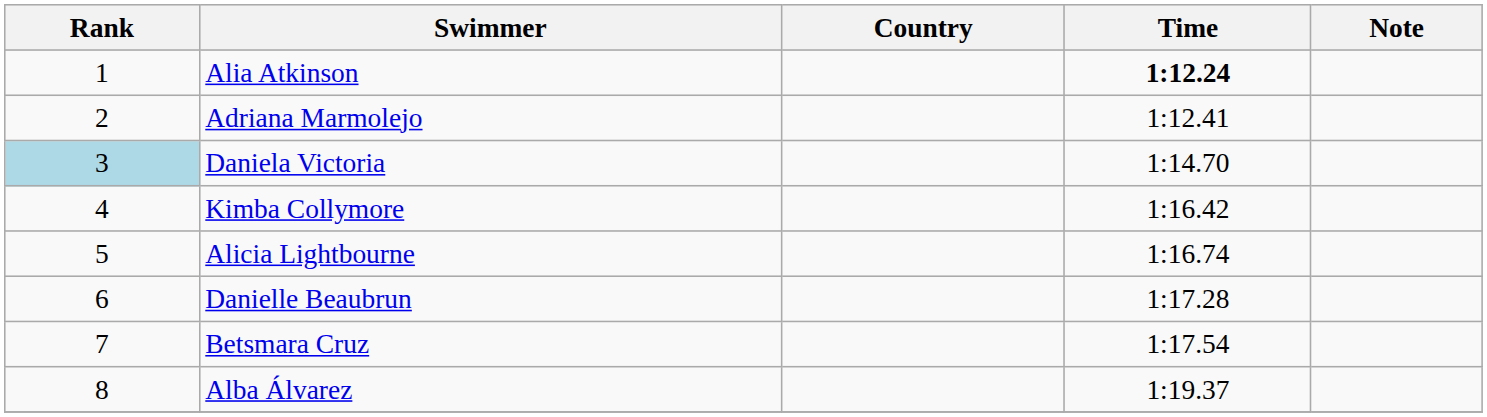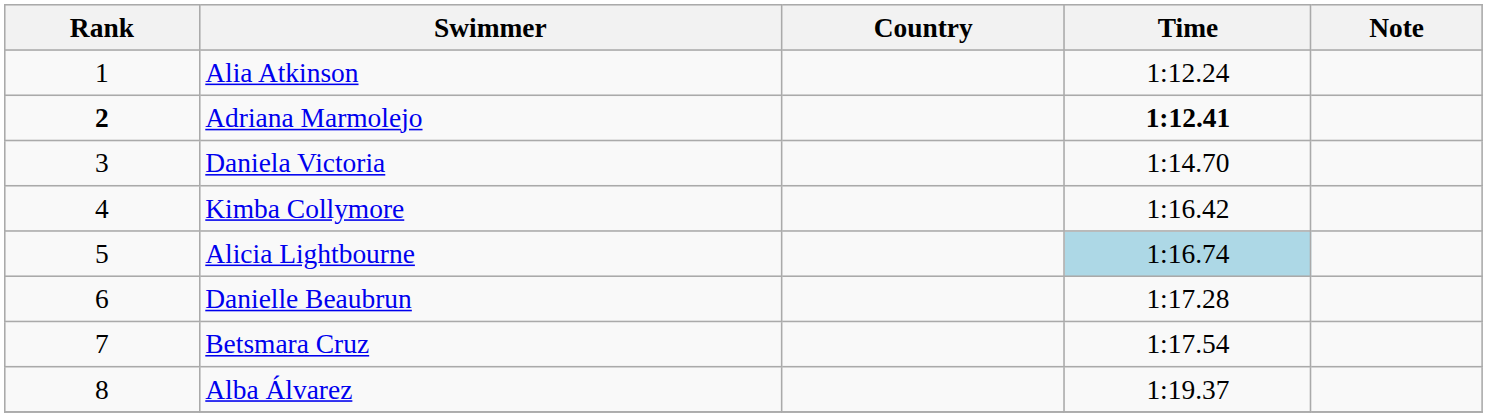(1188, 72) bold -> (1188, 72) normal
(102, 117) normal -> (102, 117) bold
(1188, 117) normal -> (1188, 117) bold
(102, 162) lightblue background -> (102, 162) no background
(1188, 253) no background -> (1188, 253) lightblue background
